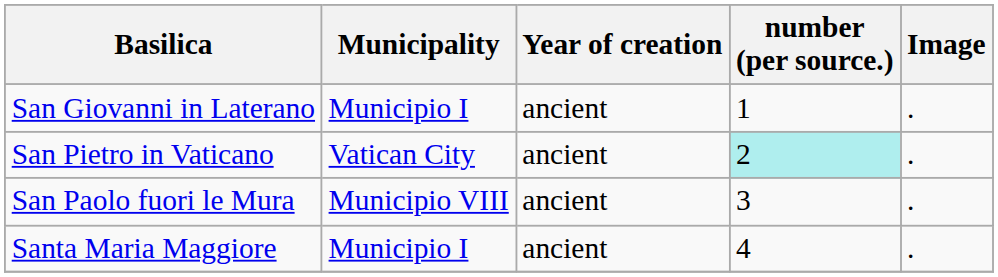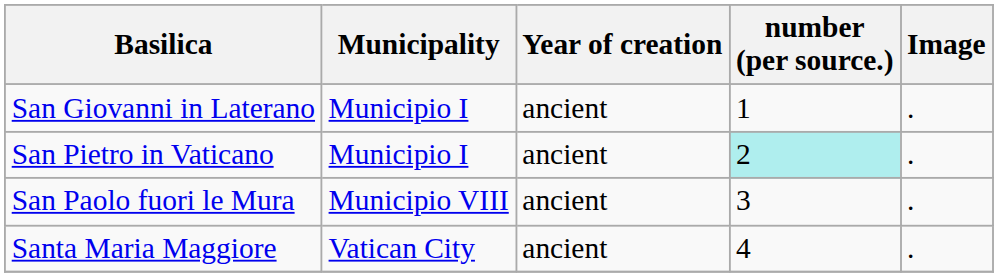(402, 154) Vatican City -> (399, 154) Municipio I
(399, 247) Municipio I -> (402, 247) Vatican City
